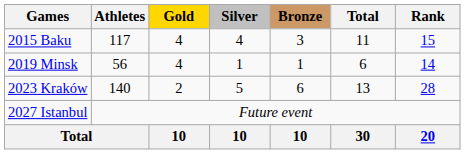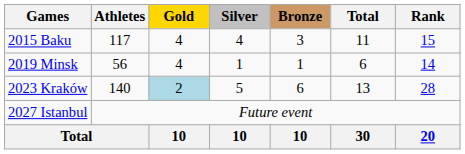(179, 88) no background -> (179, 88) lightblue background
